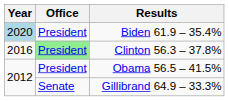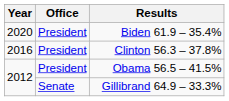(20, 31) lightblue background -> (20, 31) no background
(62, 50) lightgreen background -> (62, 50) no background
